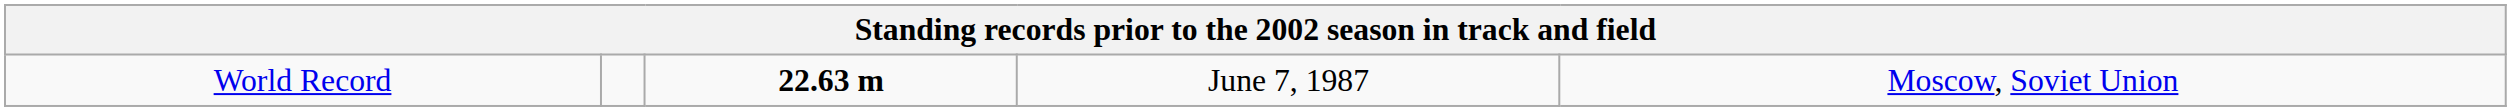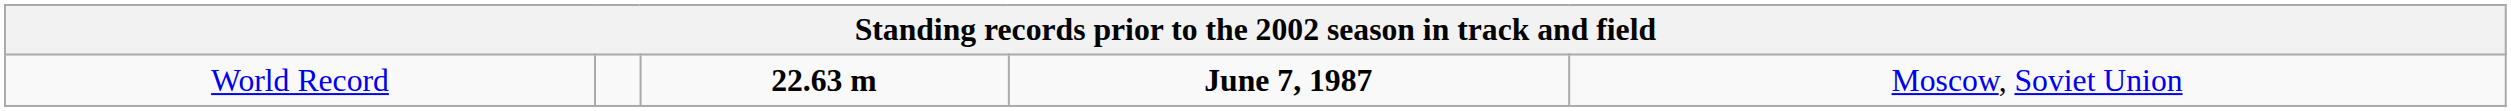(1289, 79) normal -> (1288, 79) bold
